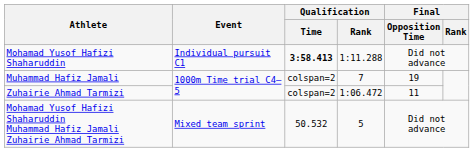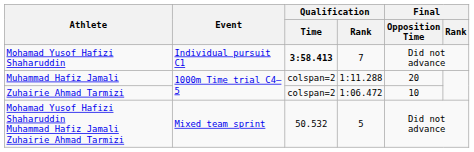(361, 57) 1:11.288 -> (361, 57) 7
(361, 78) 7 -> (361, 78) 1:11.288
(414, 78) 19 -> (414, 78) 20
(414, 93) 11 -> (414, 93) 10
